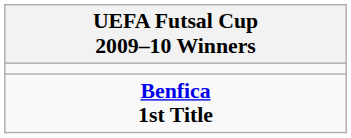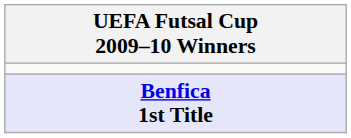(175, 103) no background -> (175, 103) lavender background
